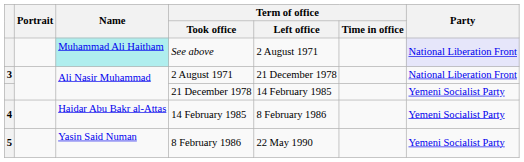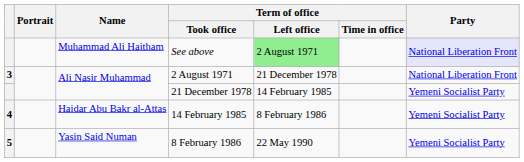(111, 46) paleturquoise background -> (111, 46) no background
(287, 52) no background -> (287, 52) lightgreen background
